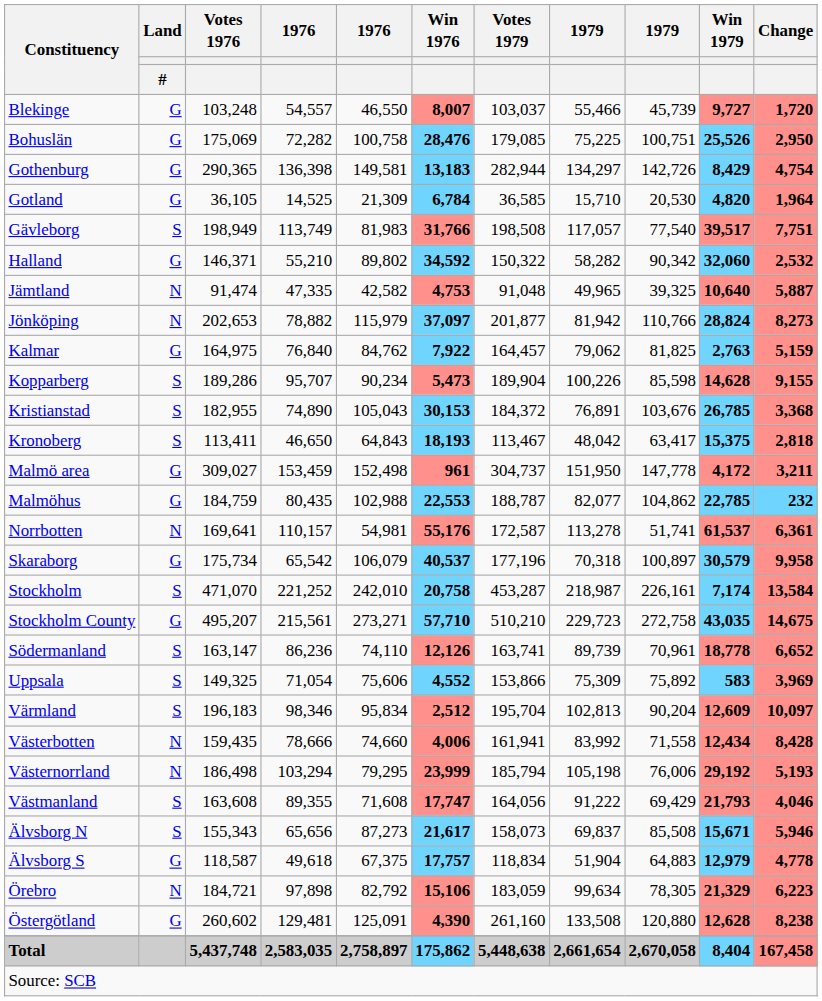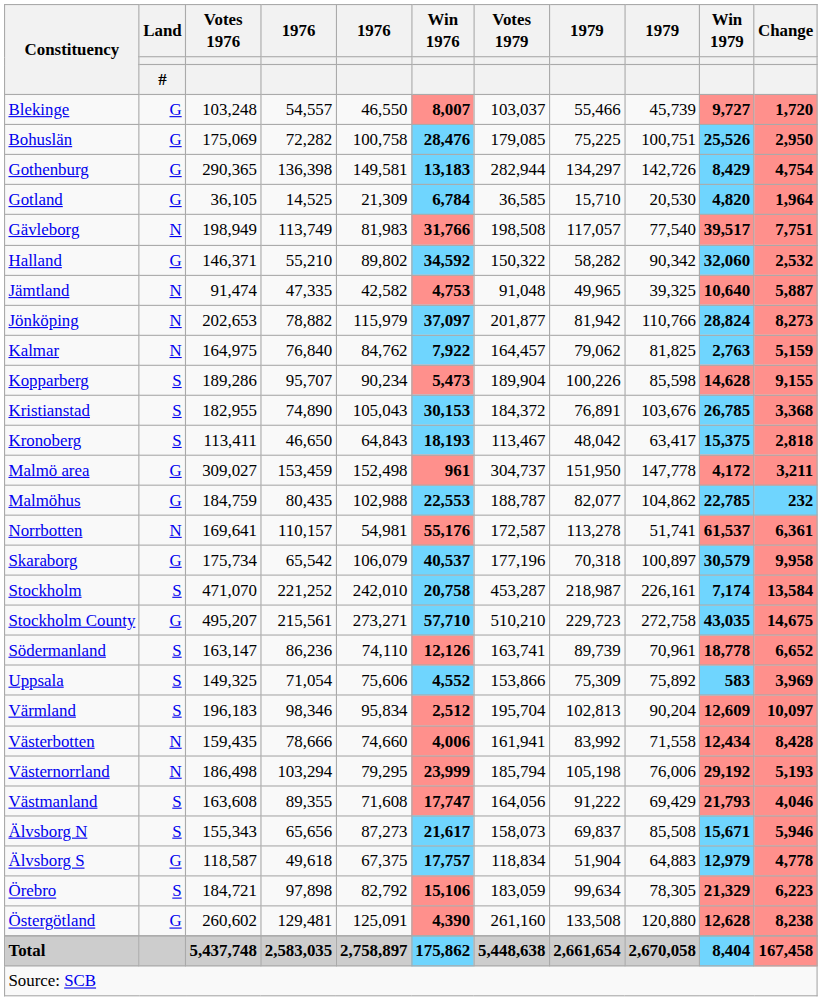(177, 229) S -> (176, 229) N
(176, 350) G -> (176, 350) N
(176, 890) N -> (177, 890) S
